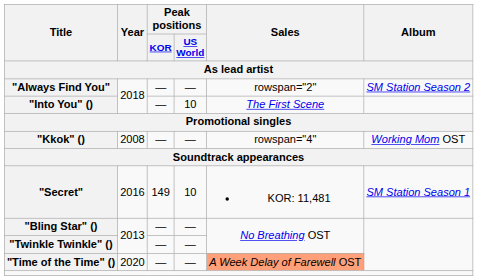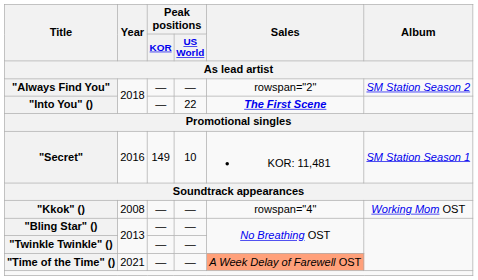(190, 104) 10 -> (190, 104) 22
(285, 104) normal -> (285, 104) bold
rows swapped: (61, 192) <-> (61, 139)
(132, 261) 2020 -> (132, 261) 2021
